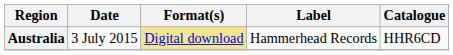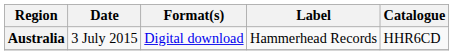(194, 38) khaki background -> (194, 38) no background
